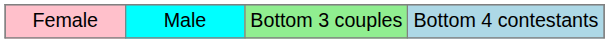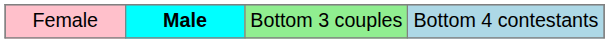(185, 21) normal -> (185, 21) bold
